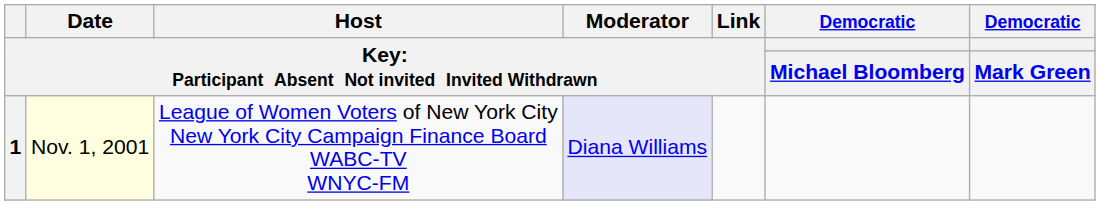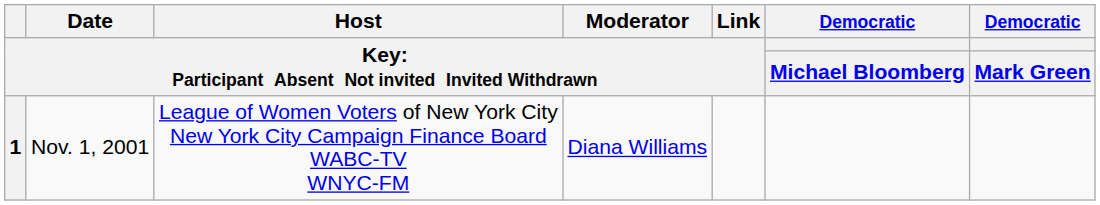(90, 147) lightyellow background -> (90, 147) no background
(637, 147) lavender background -> (637, 147) no background
